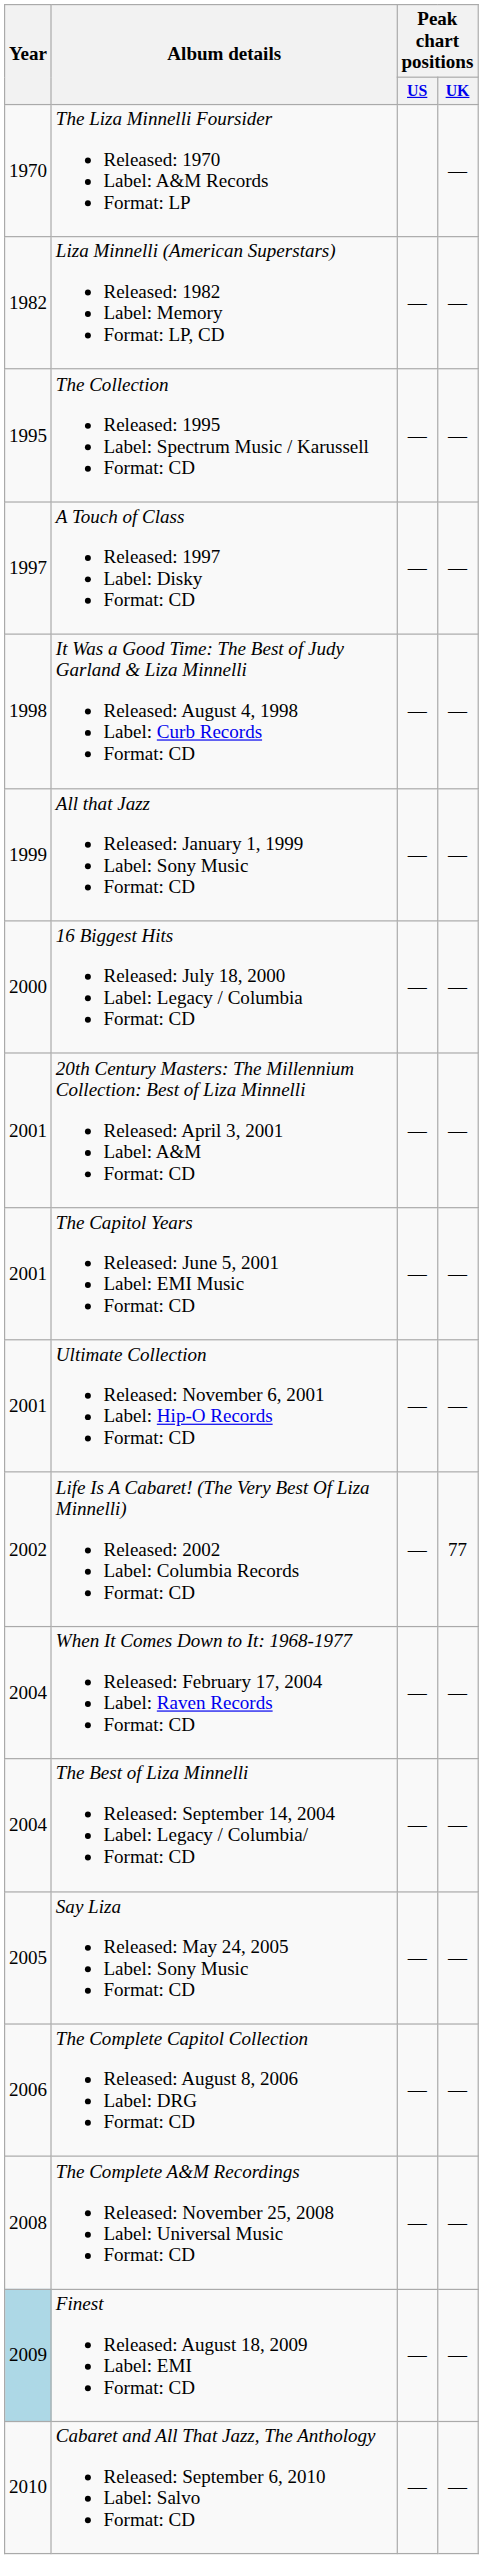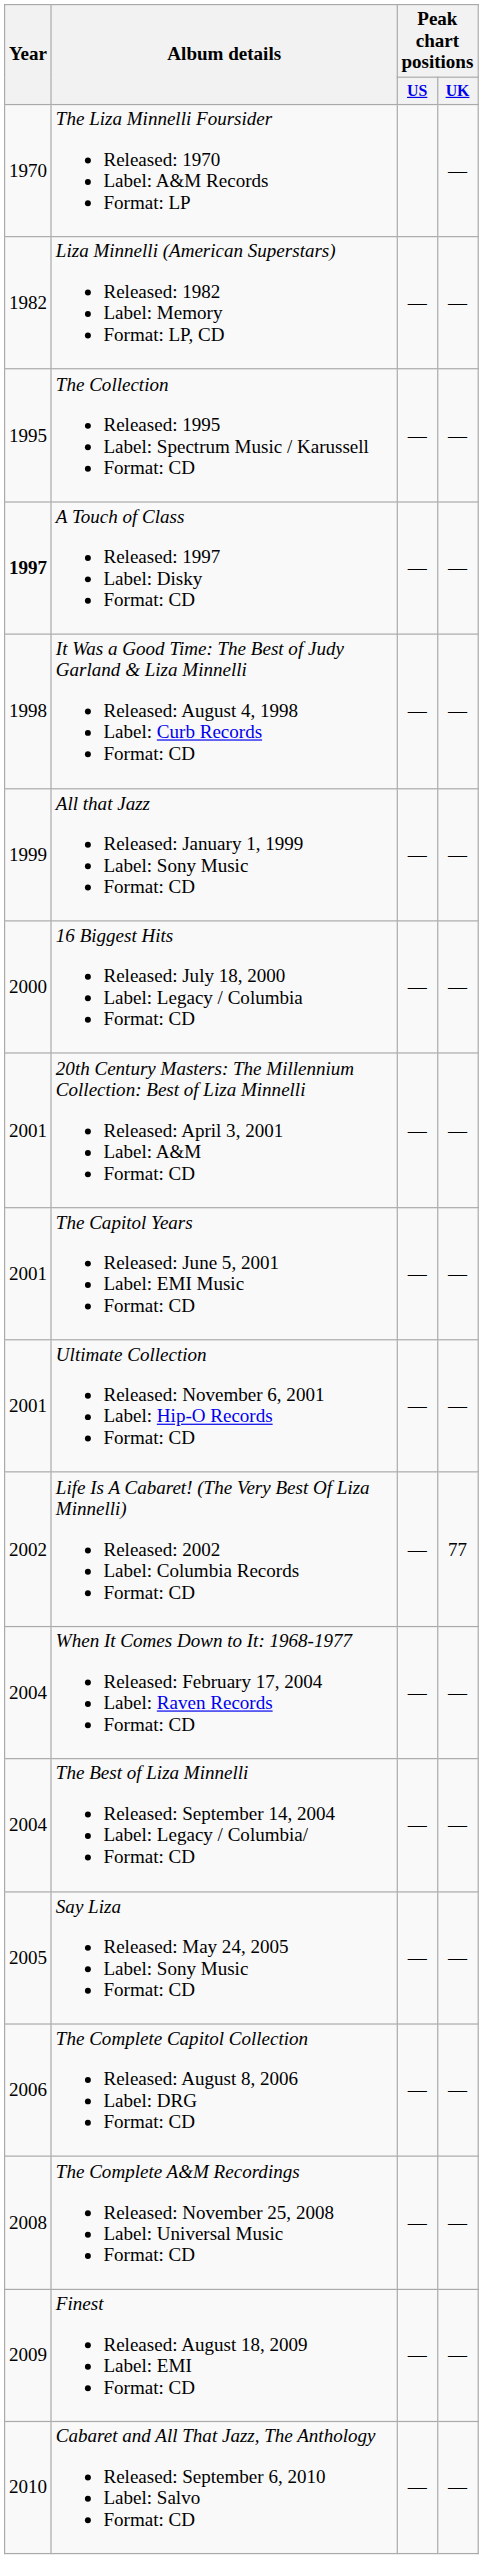(28, 567) normal -> (28, 567) bold
(28, 2355) lightblue background -> (28, 2355) no background
